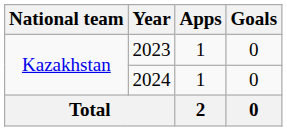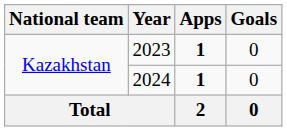(201, 49) normal -> (201, 49) bold
(201, 79) normal -> (201, 79) bold
